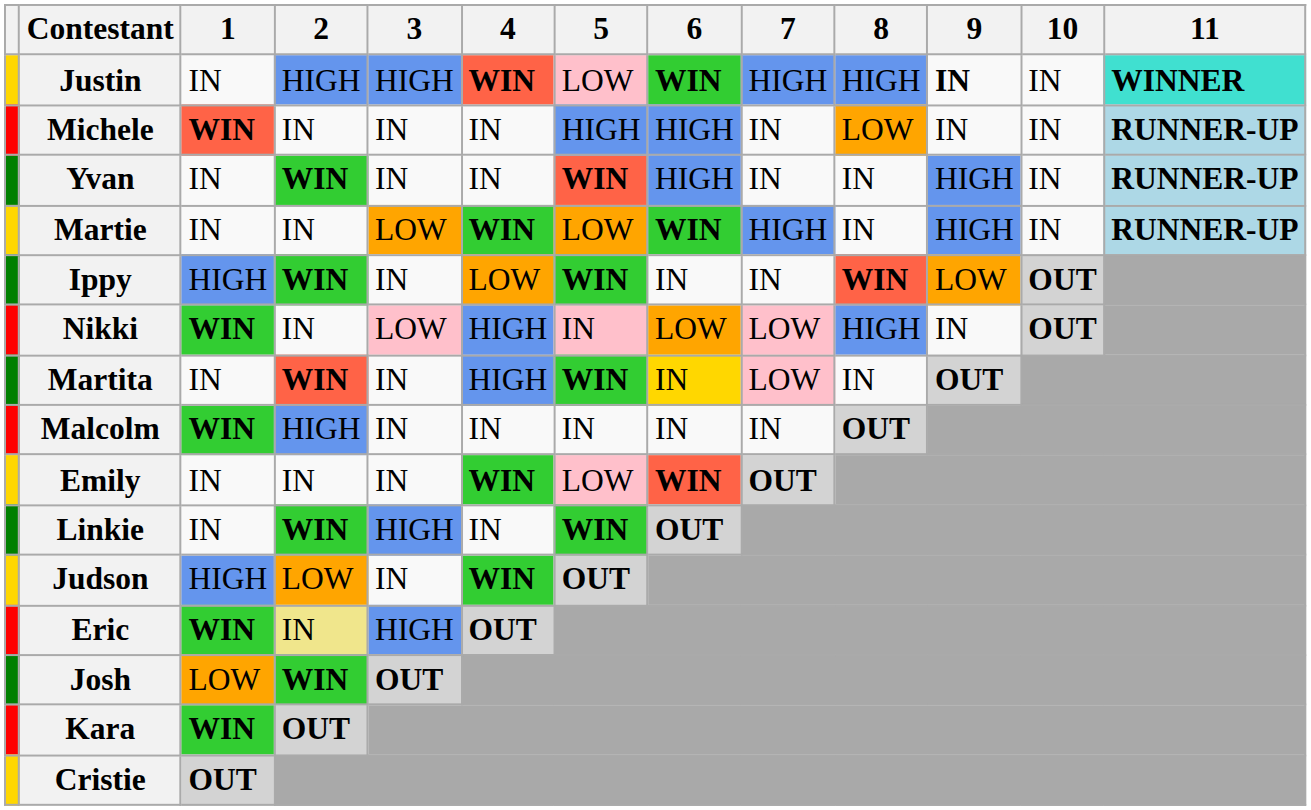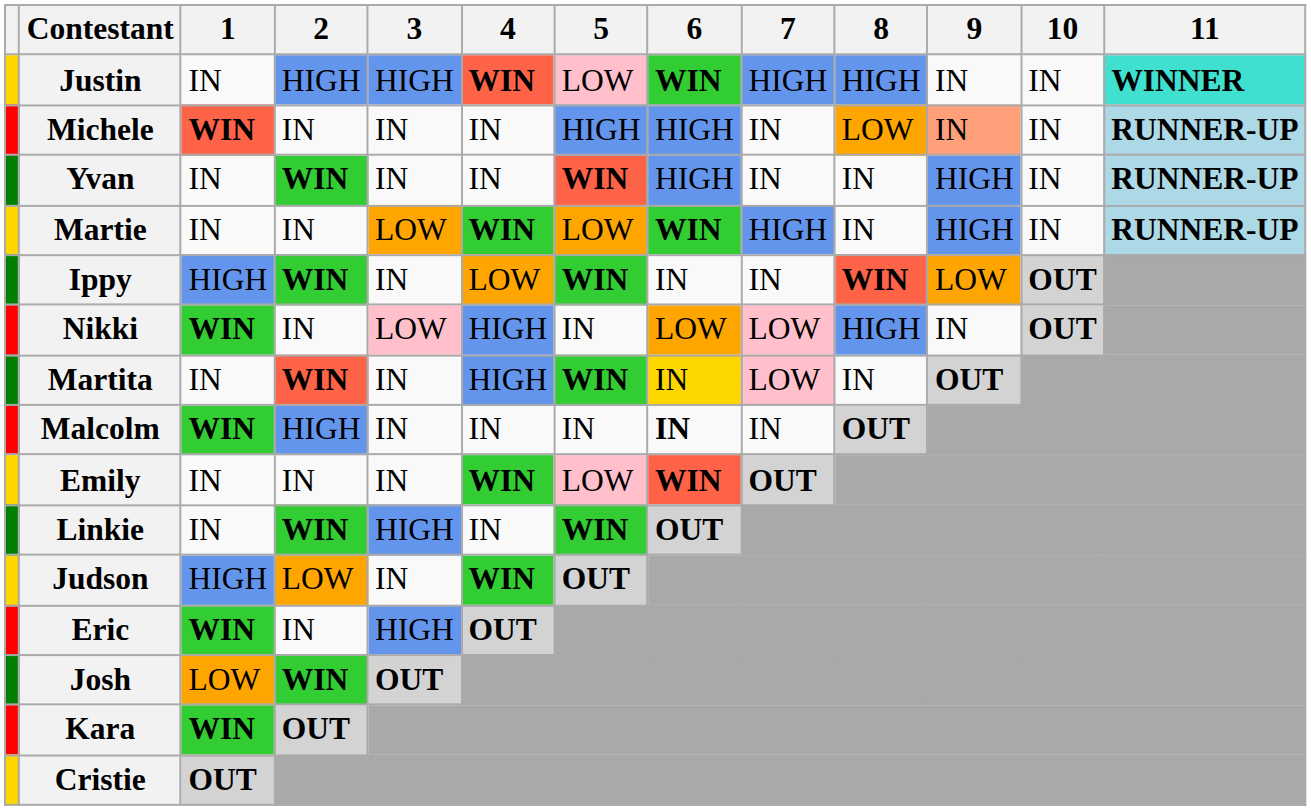(953, 79) bold -> (952, 79) normal
(952, 129) no background -> (952, 129) lightsalmon background
(578, 329) pink background -> (578, 329) no background
(672, 429) normal -> (673, 429) bold
(298, 629) khaki background -> (298, 629) no background
